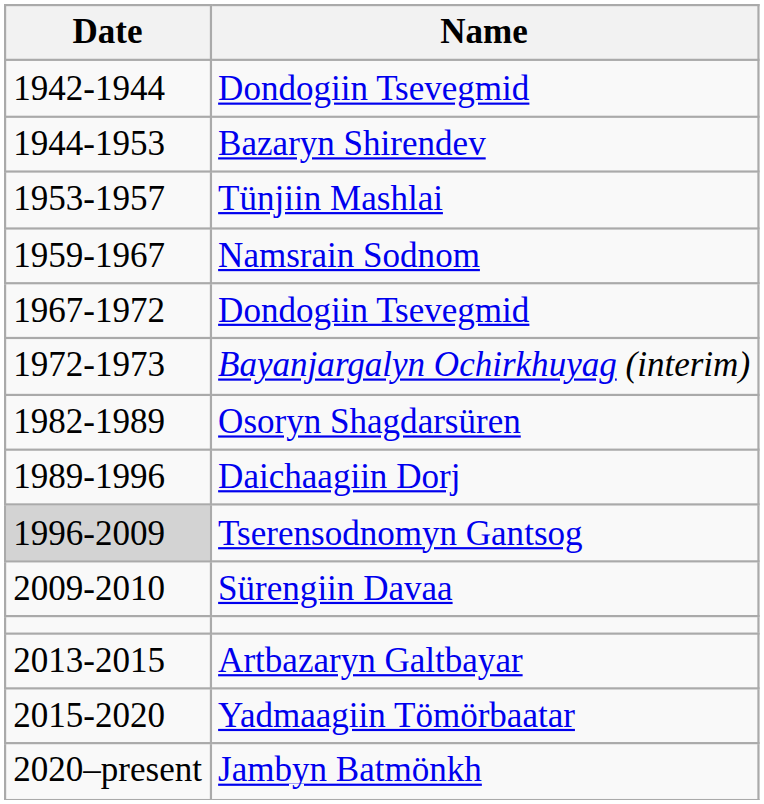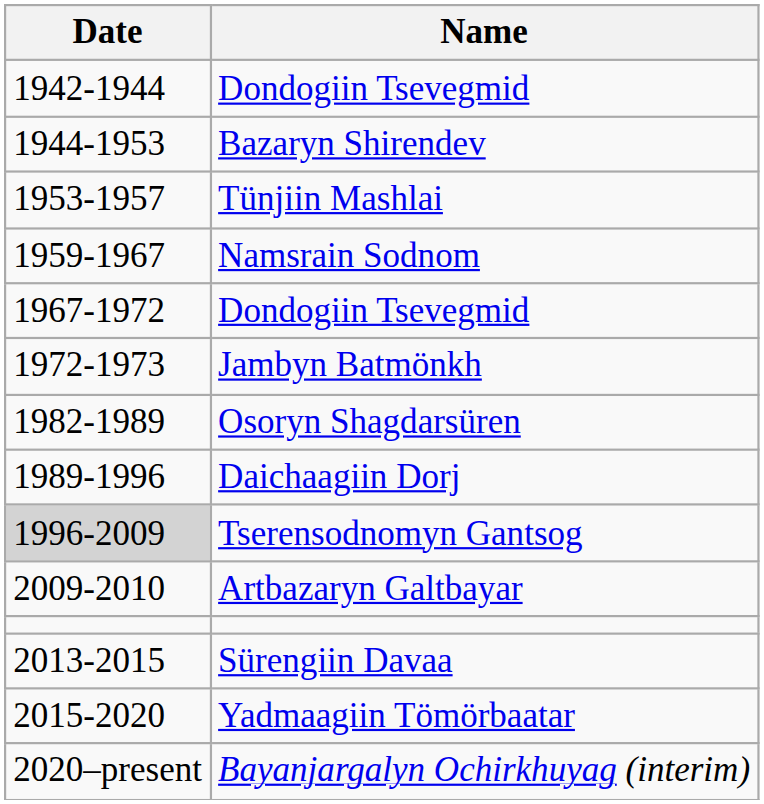(484, 365) Bayanjargalyn Ochirkhuyag (interim) -> (350, 365) Jambyn Batmönkh
(335, 587) Sürengiin Davaa -> (370, 587) Artbazaryn Galtbayar
(370, 659) Artbazaryn Galtbayar -> (335, 659) Sürengiin Davaa
(350, 770) Jambyn Batmönkh -> (484, 770) Bayanjargalyn Ochirkhuyag (interim)
